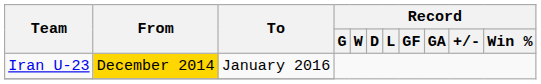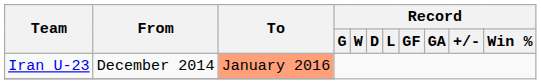(156, 66) gold background -> (156, 66) no background
(276, 66) no background -> (276, 66) lightsalmon background
